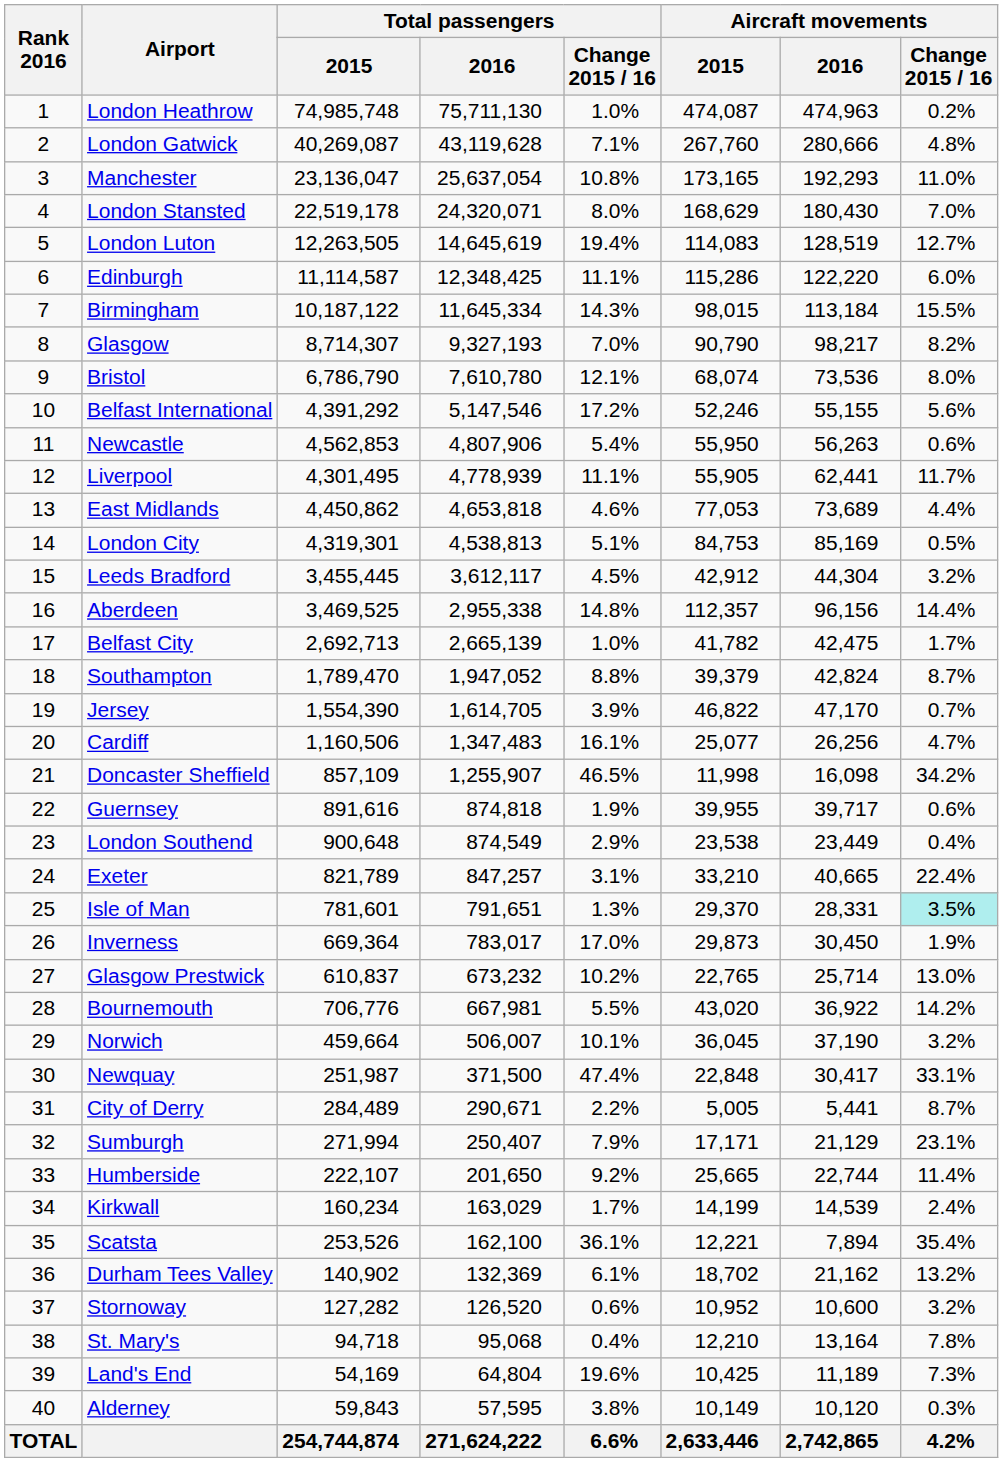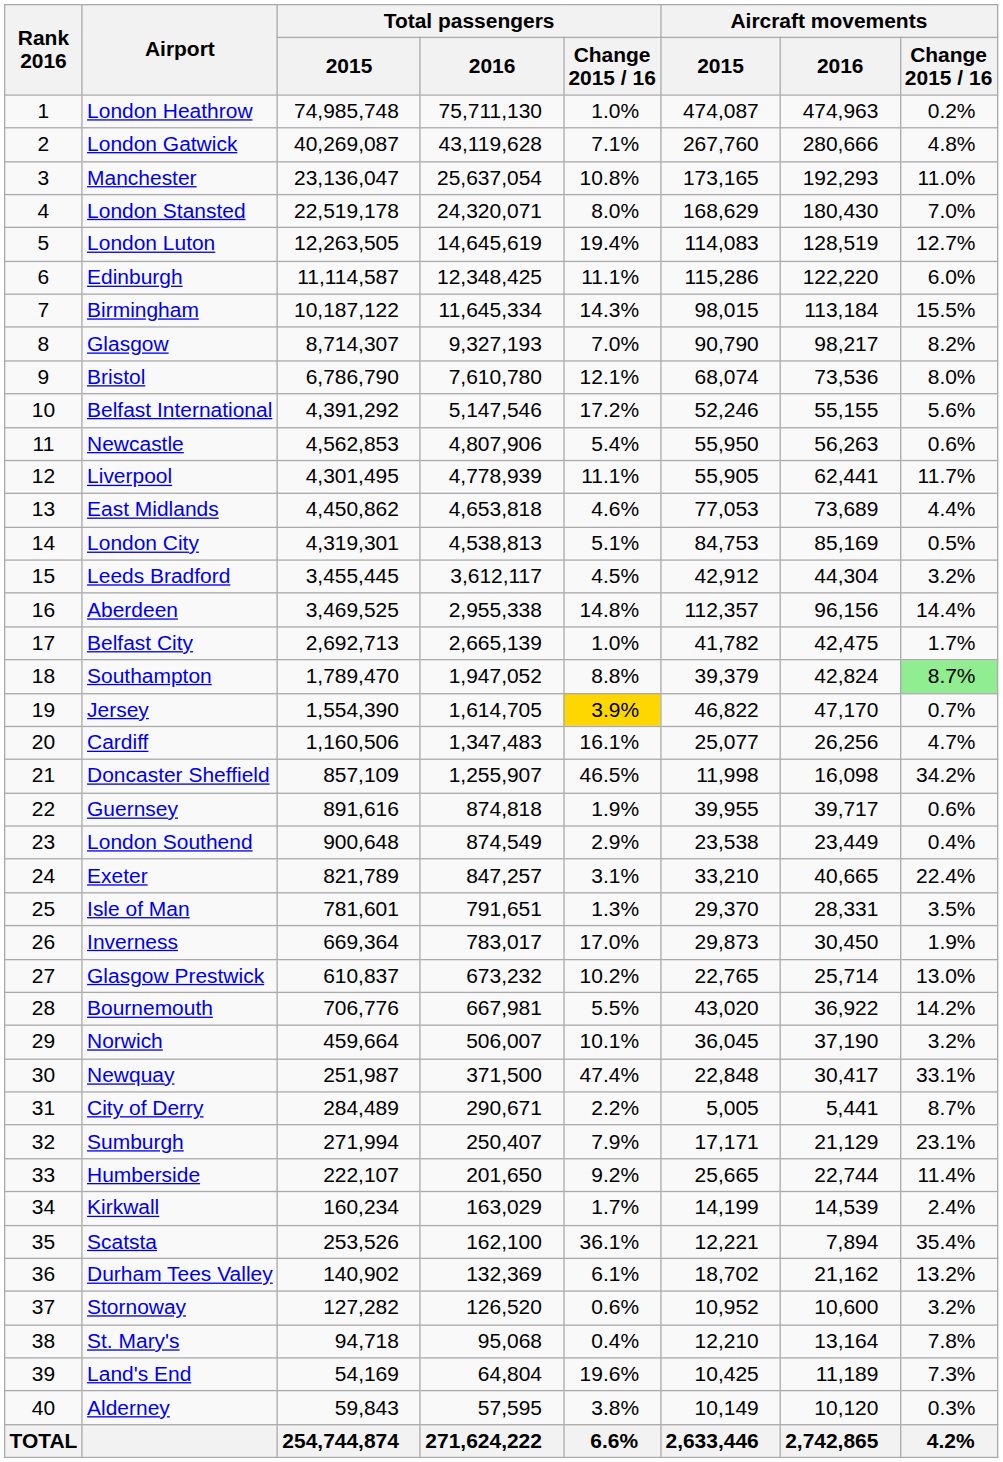(952, 676) no background -> (952, 676) lightgreen background
(615, 709) no background -> (615, 709) gold background
(952, 908) paleturquoise background -> (952, 908) no background
